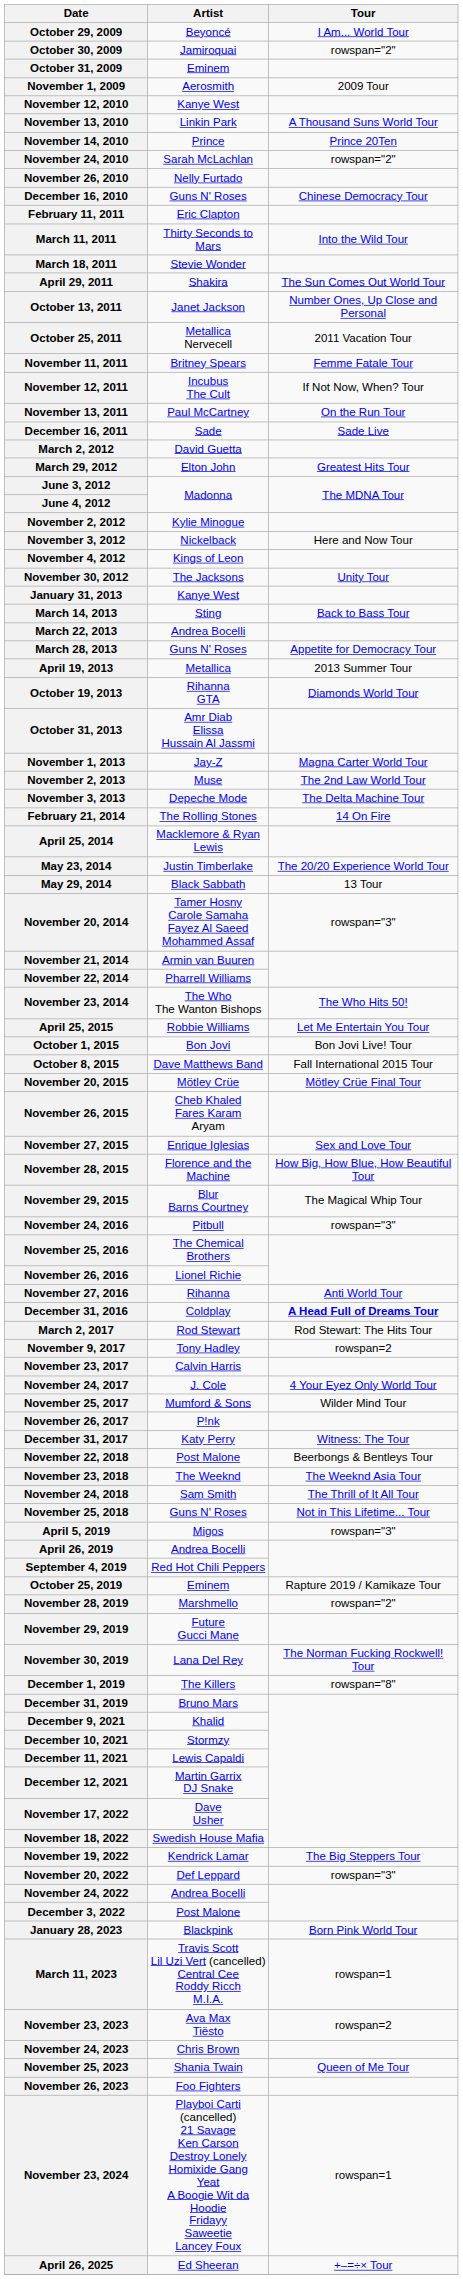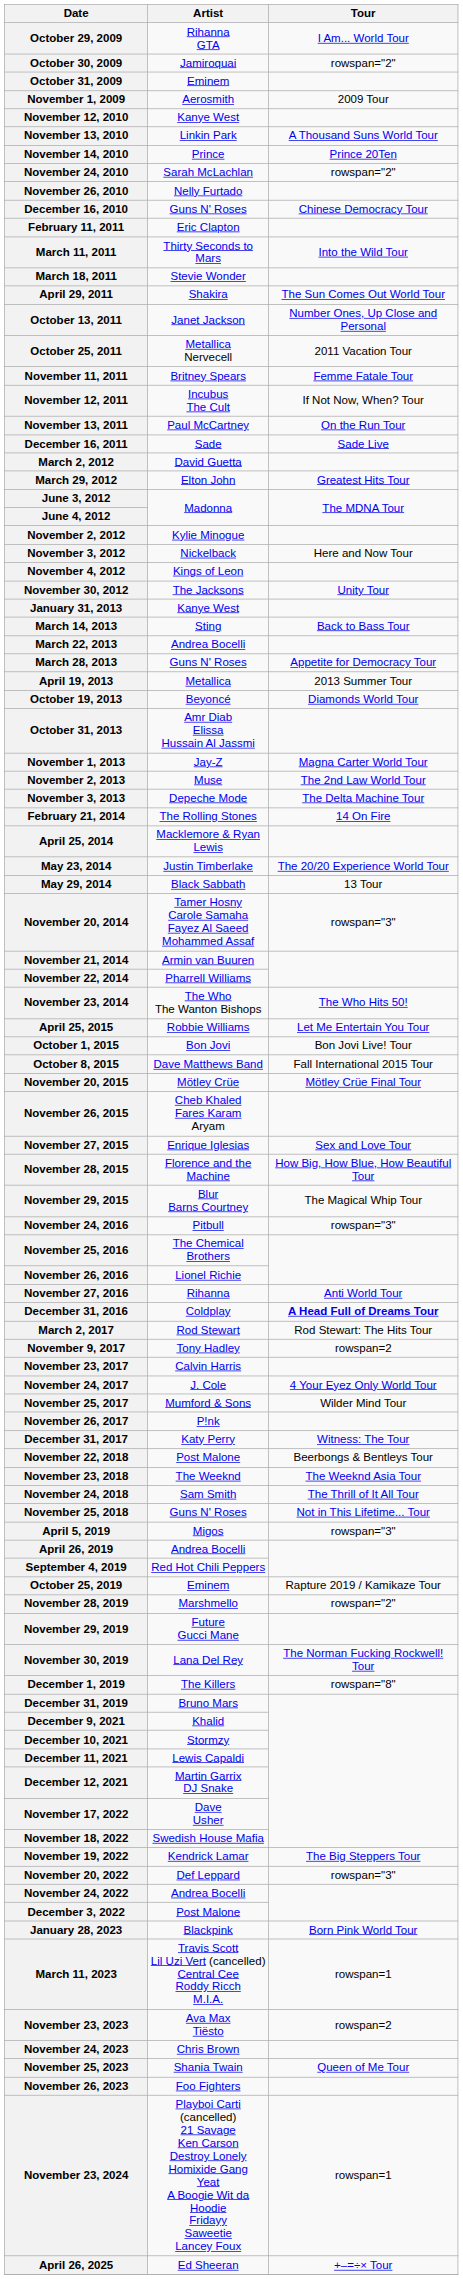(208, 31) Beyoncé -> (208, 38) Rihanna GTA
(208, 693) Rihanna GTA -> (208, 699) Beyoncé
